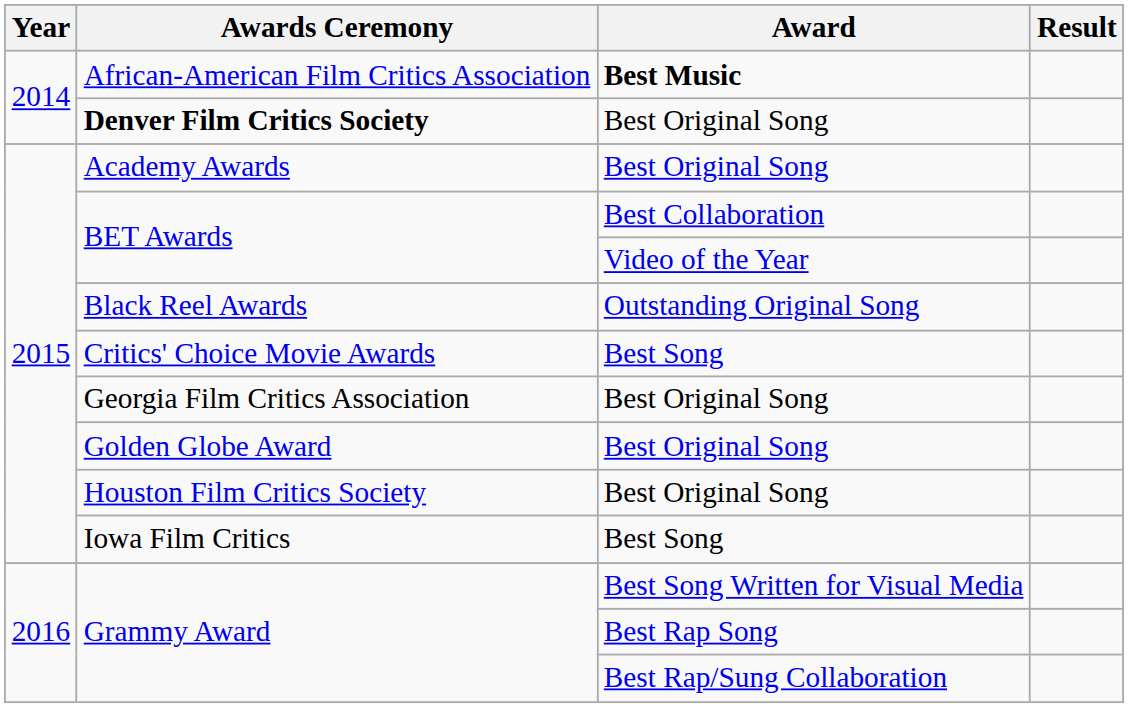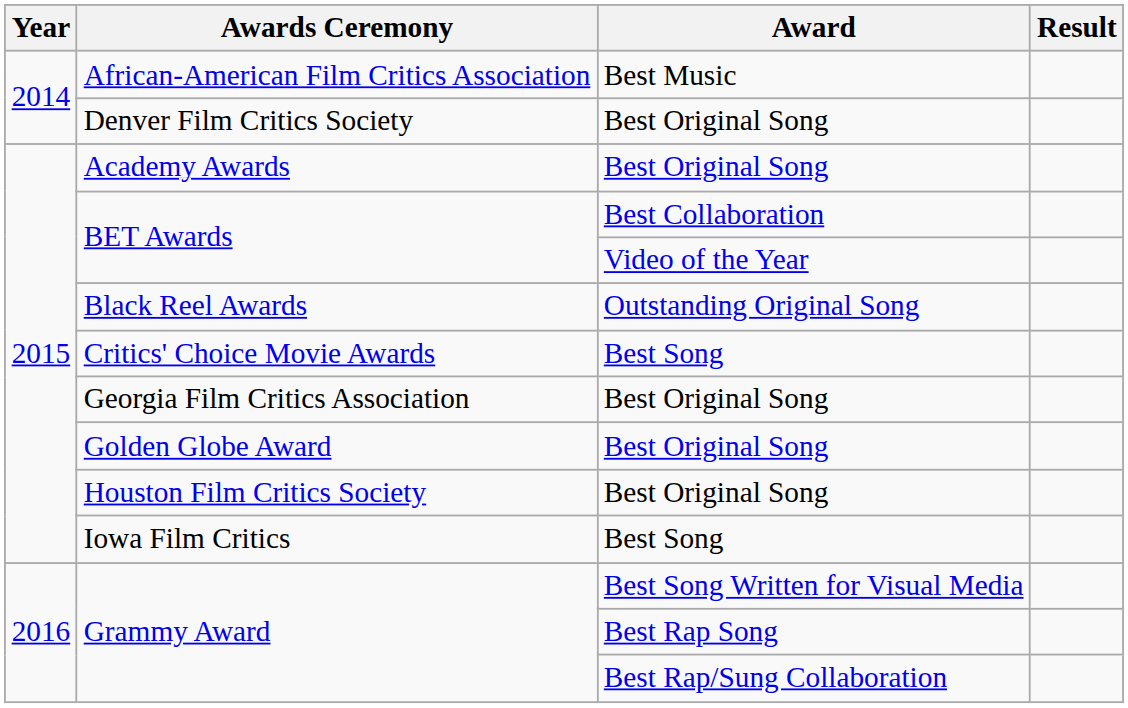(673, 74) bold -> (670, 74) normal
(256, 120) bold -> (248, 120) normal
